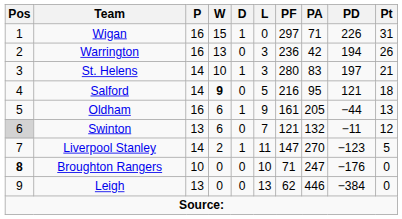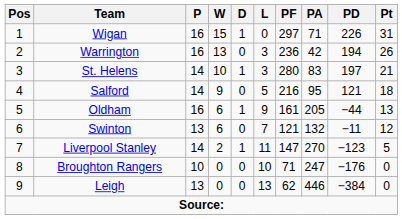(220, 91) bold -> (220, 91) normal
(19, 129) lightgrey background -> (19, 129) no background
(19, 167) bold -> (19, 167) normal
